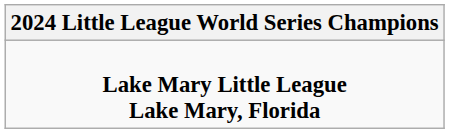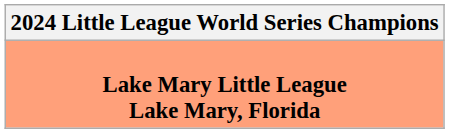(225, 84) no background -> (225, 84) lightsalmon background
